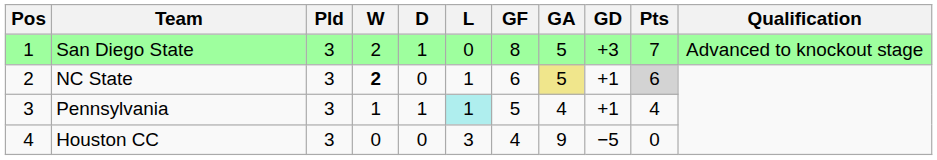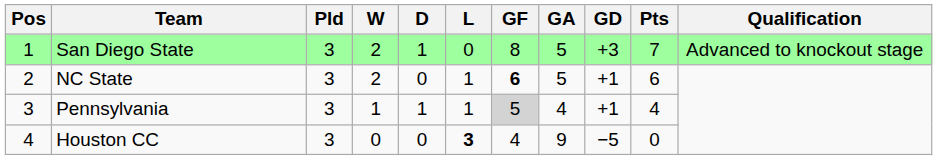(376, 79) bold -> (376, 79) normal
(515, 79) normal -> (515, 79) bold
(561, 79) khaki background -> (561, 79) no background
(654, 79) lightgrey background -> (654, 79) no background
(469, 109) paleturquoise background -> (469, 109) no background
(515, 109) no background -> (515, 109) lightgrey background
(469, 139) normal -> (469, 139) bold
